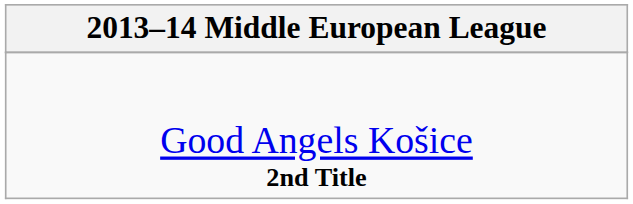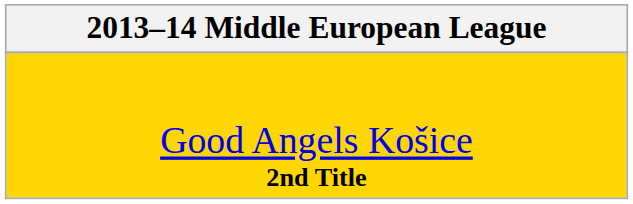(316, 154) no background -> (316, 154) gold background
